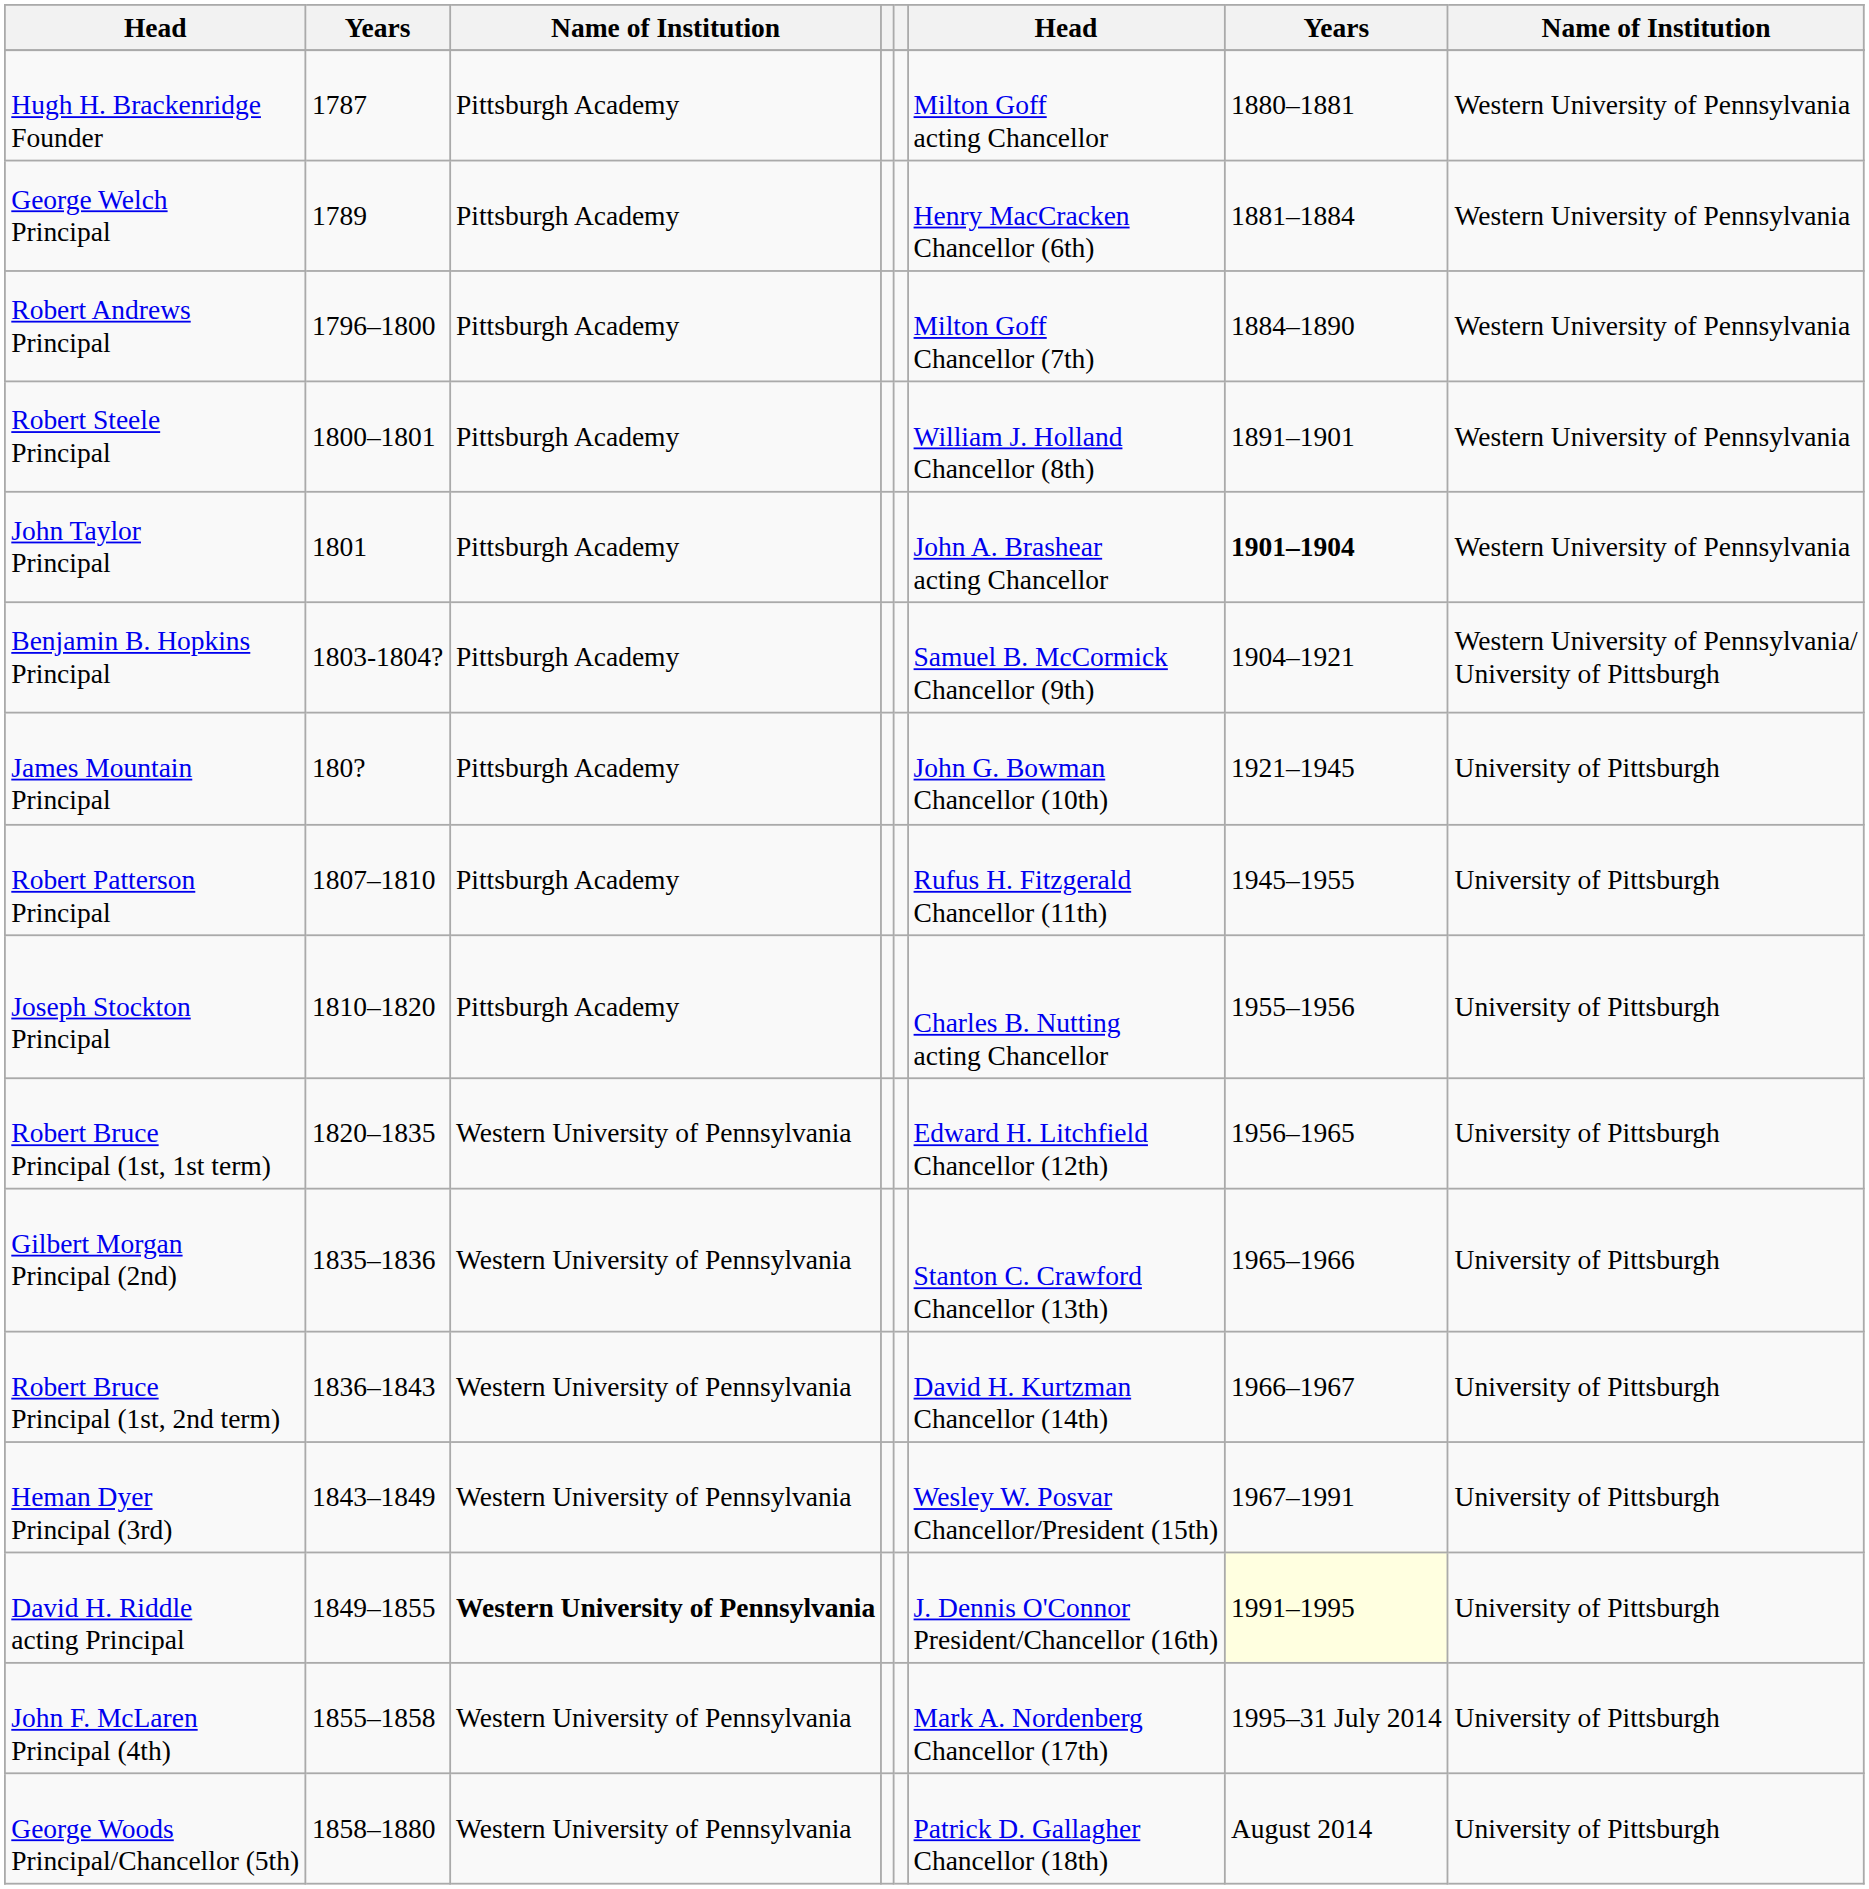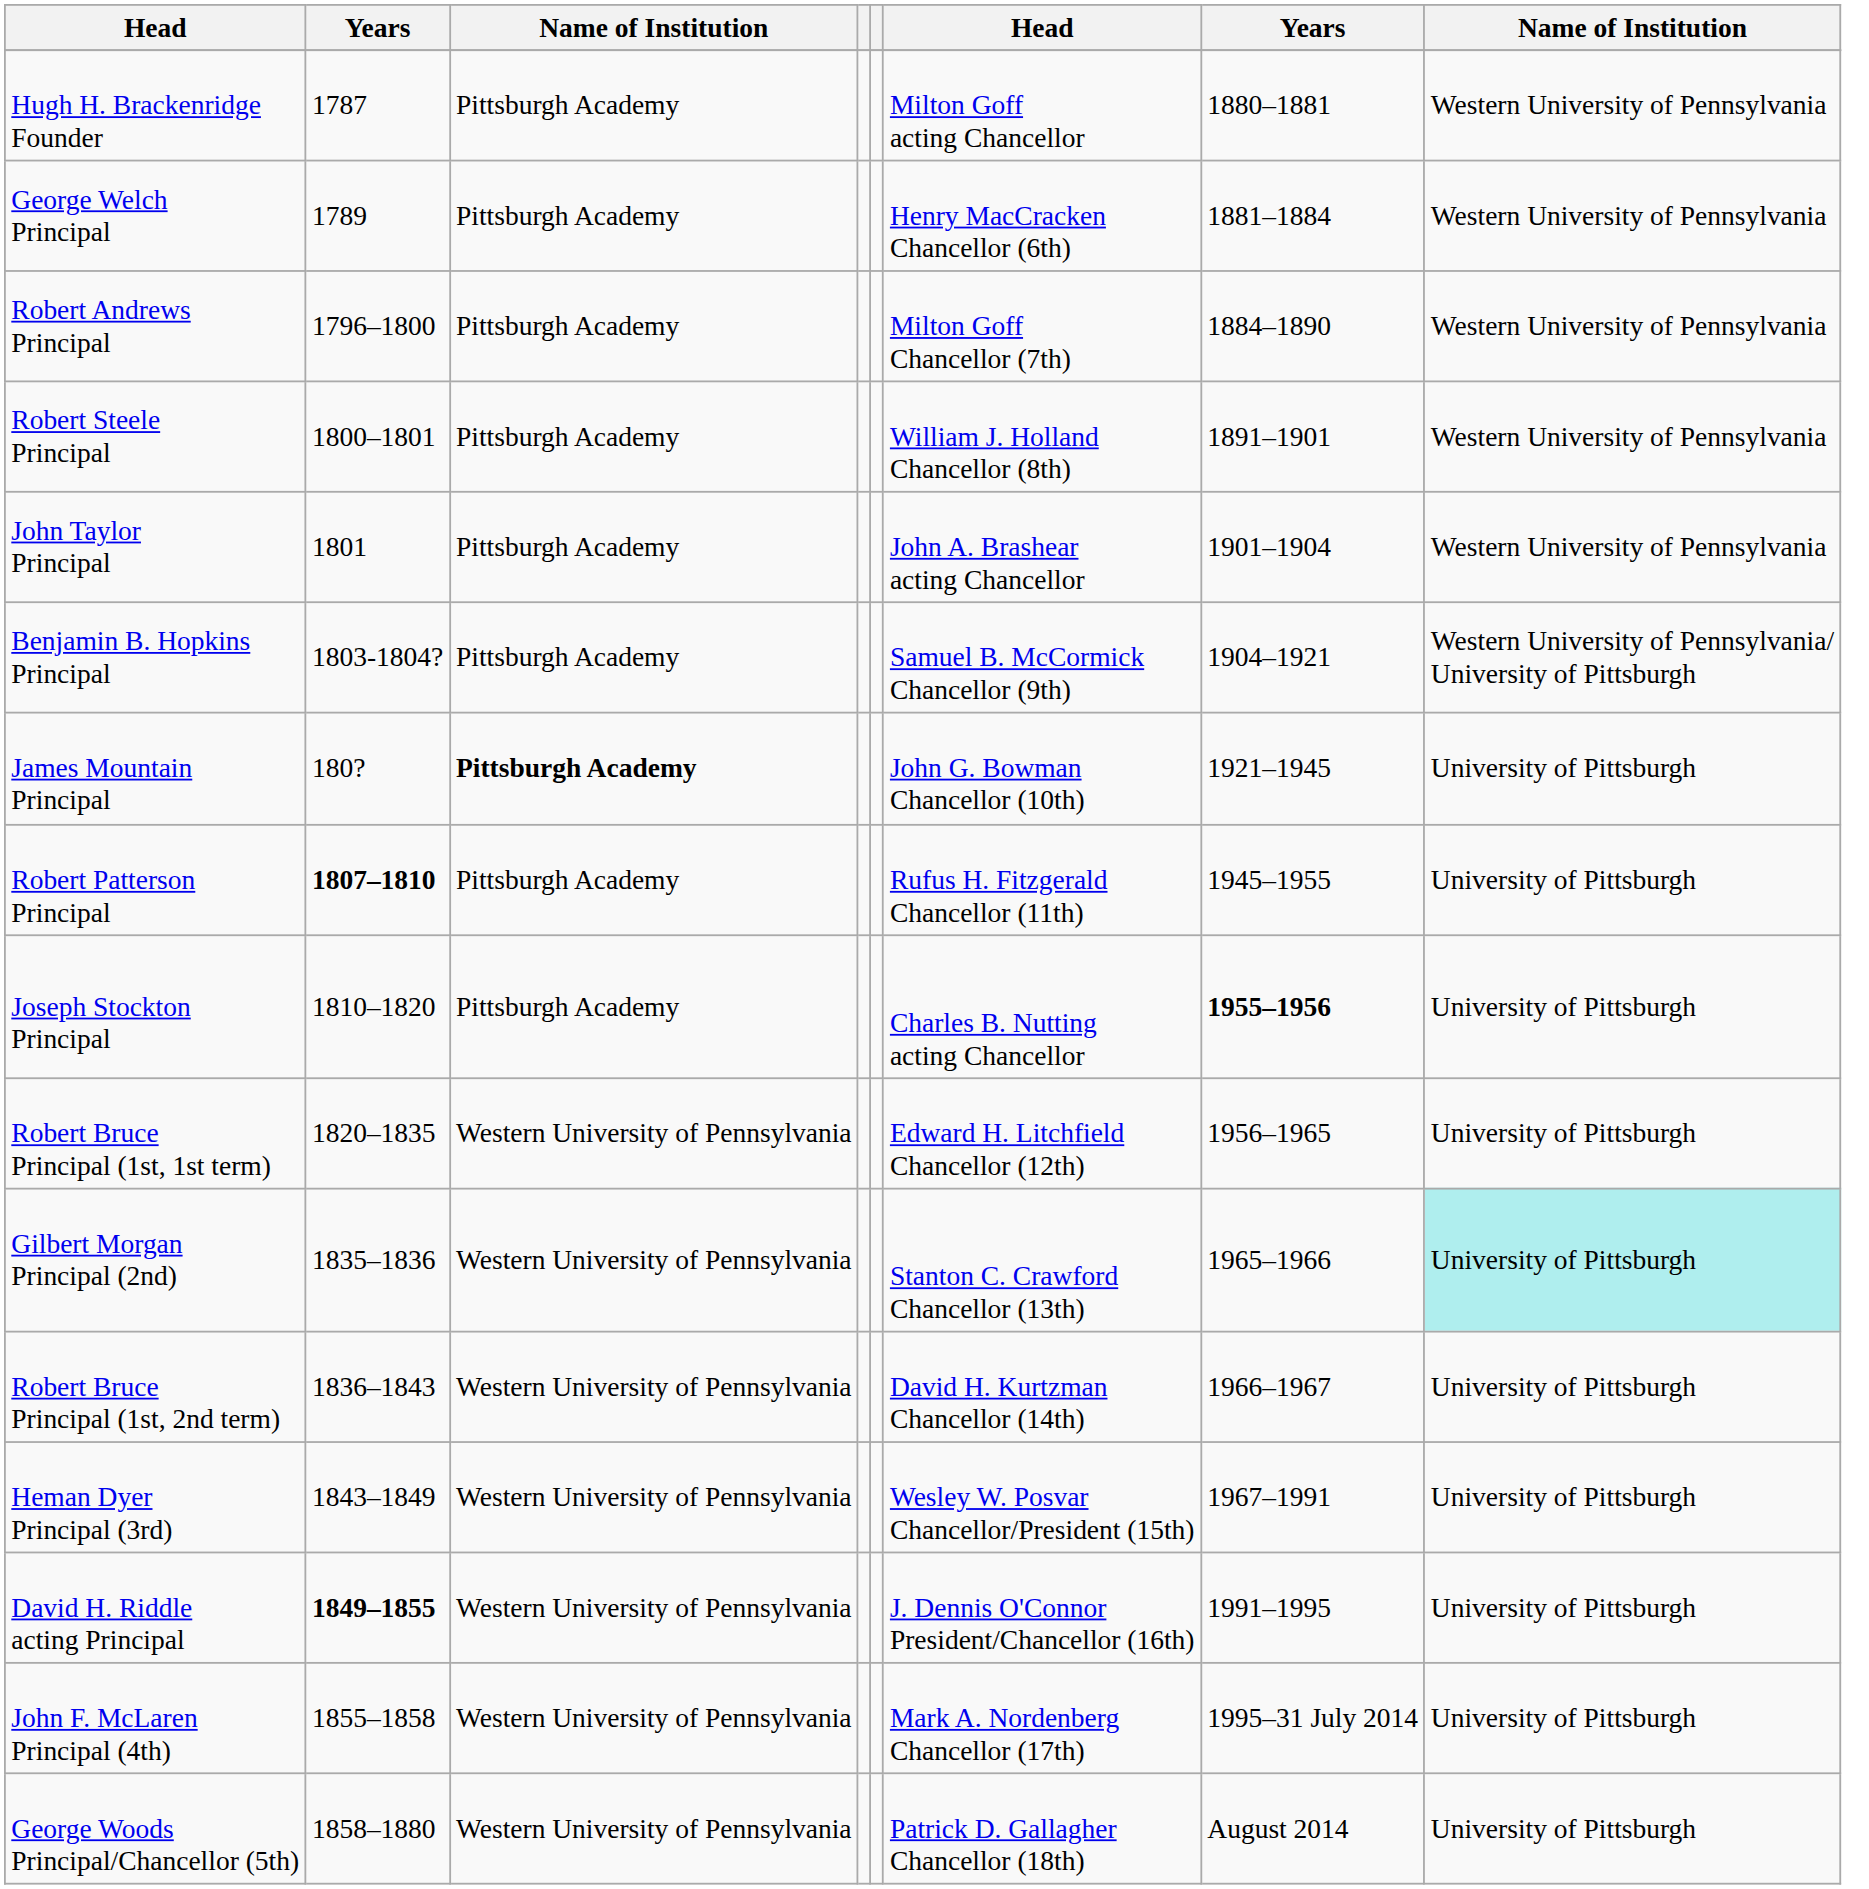(1293, 547) bold -> (1269, 547) normal
(568, 768) normal -> (576, 768) bold
(374, 878) normal -> (374, 878) bold
(1293, 1005) normal -> (1269, 1005) bold
(1587, 1259) no background -> (1563, 1259) paleturquoise background
(374, 1607) normal -> (374, 1607) bold
(666, 1607) bold -> (654, 1607) normal
(1293, 1607) lightyellow background -> (1269, 1607) no background
